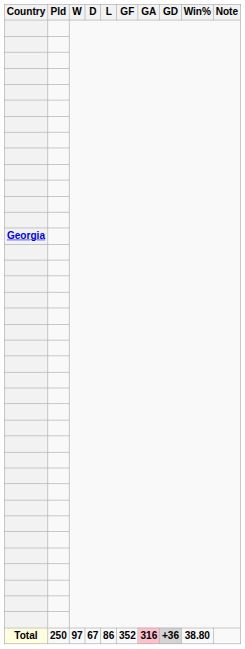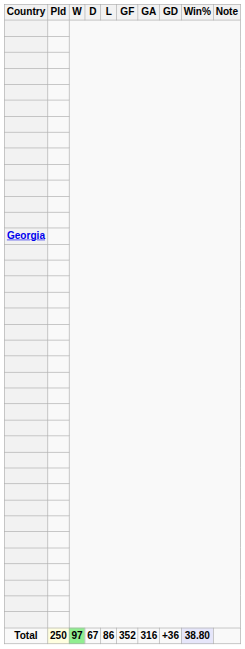(26, 635) lightyellow background -> (26, 635) no background
(58, 635) no background -> (58, 635) lightyellow background
(77, 635) no background -> (77, 635) lightgreen background
(149, 635) pink background -> (149, 635) no background
(170, 635) lightgrey background -> (170, 635) no background
(197, 635) no background -> (197, 635) lavender background
